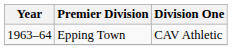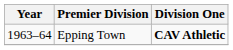(188, 34) normal -> (190, 34) bold
